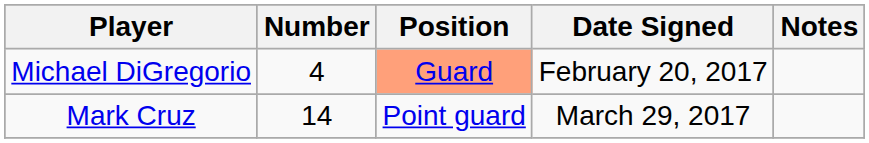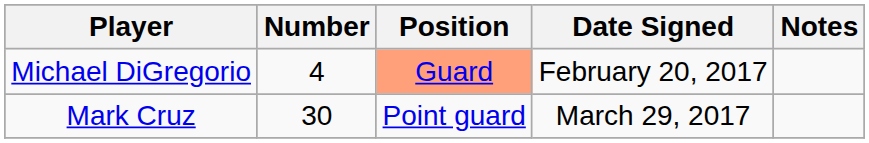(317, 115) 14 -> (317, 115) 30
